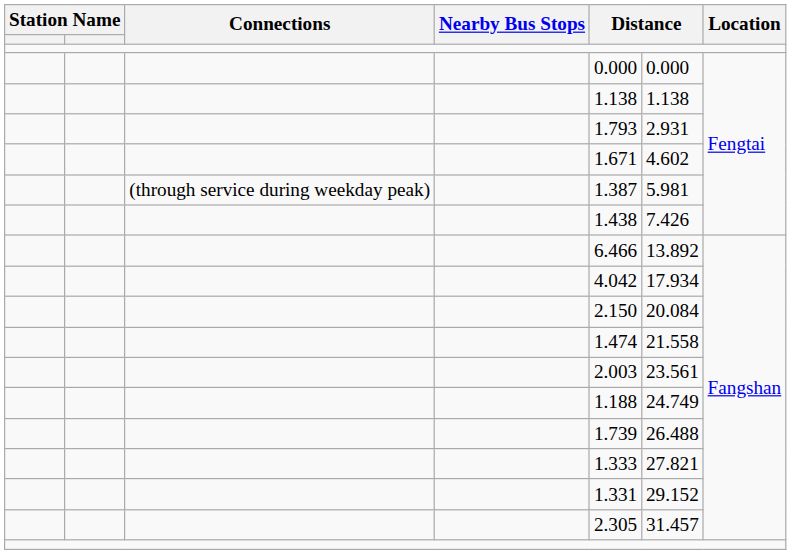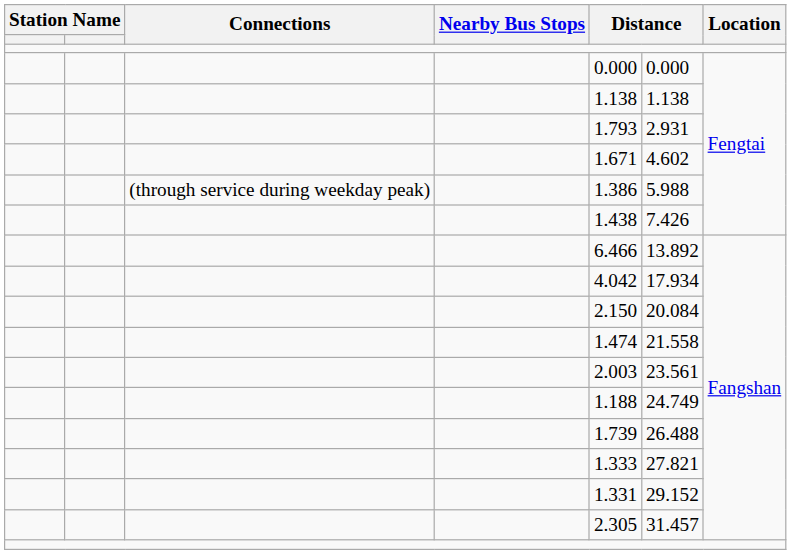(616, 189) 1.387 -> (616, 189) 1.386
(668, 189) 5.981 -> (668, 189) 5.988
